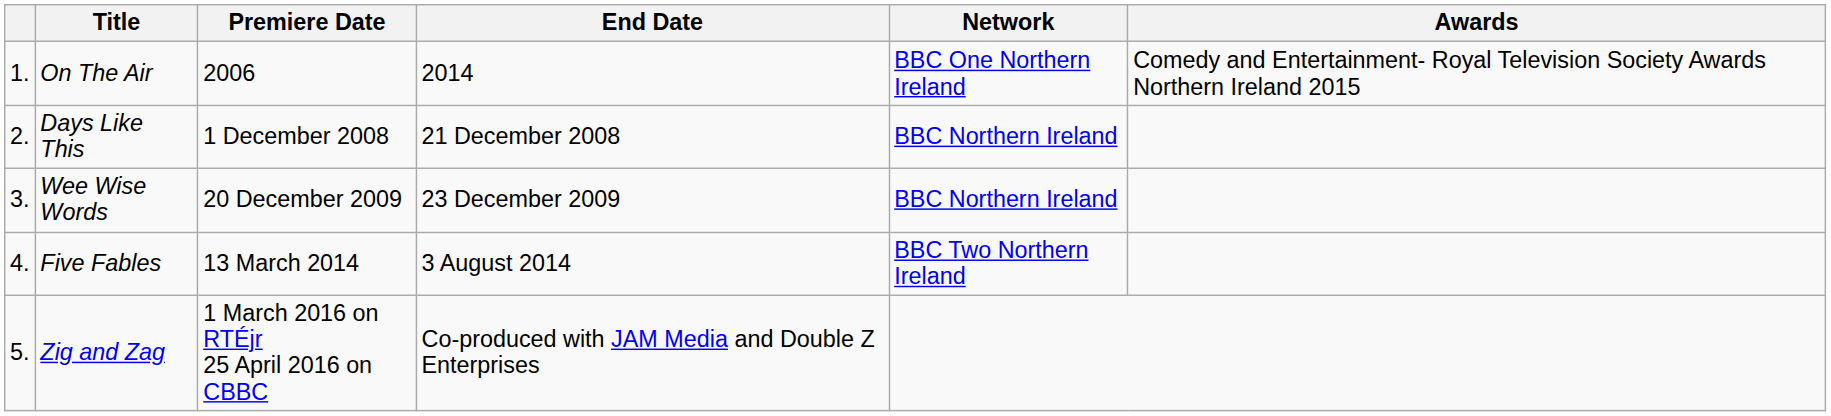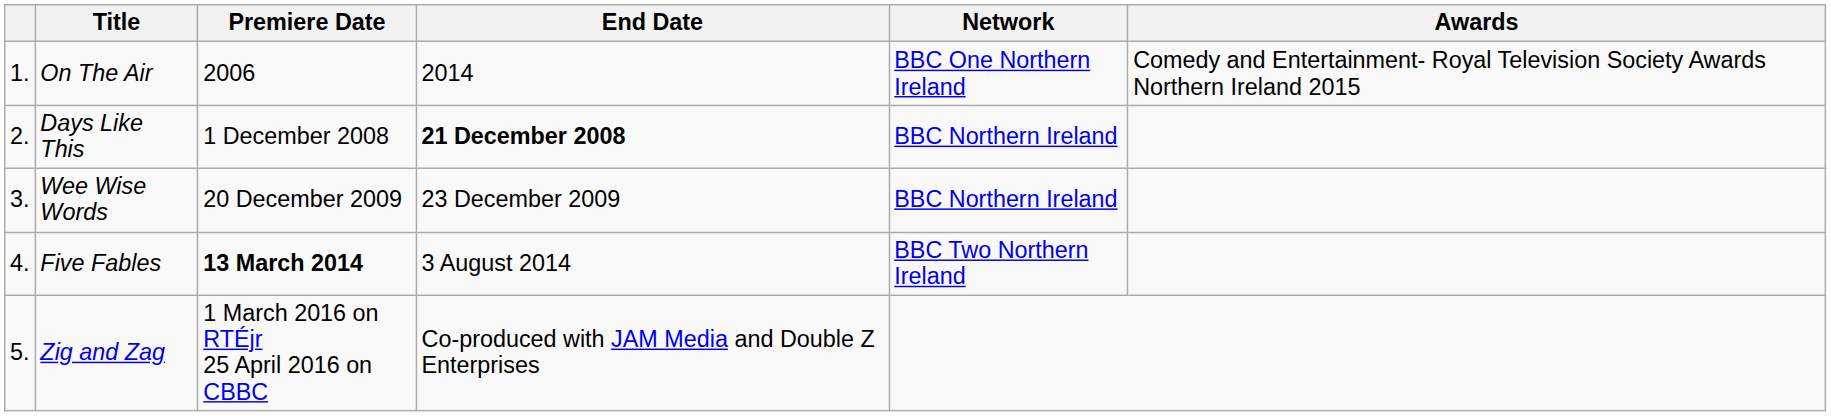(521, 136) normal -> (523, 136) bold
(281, 263) normal -> (283, 263) bold
